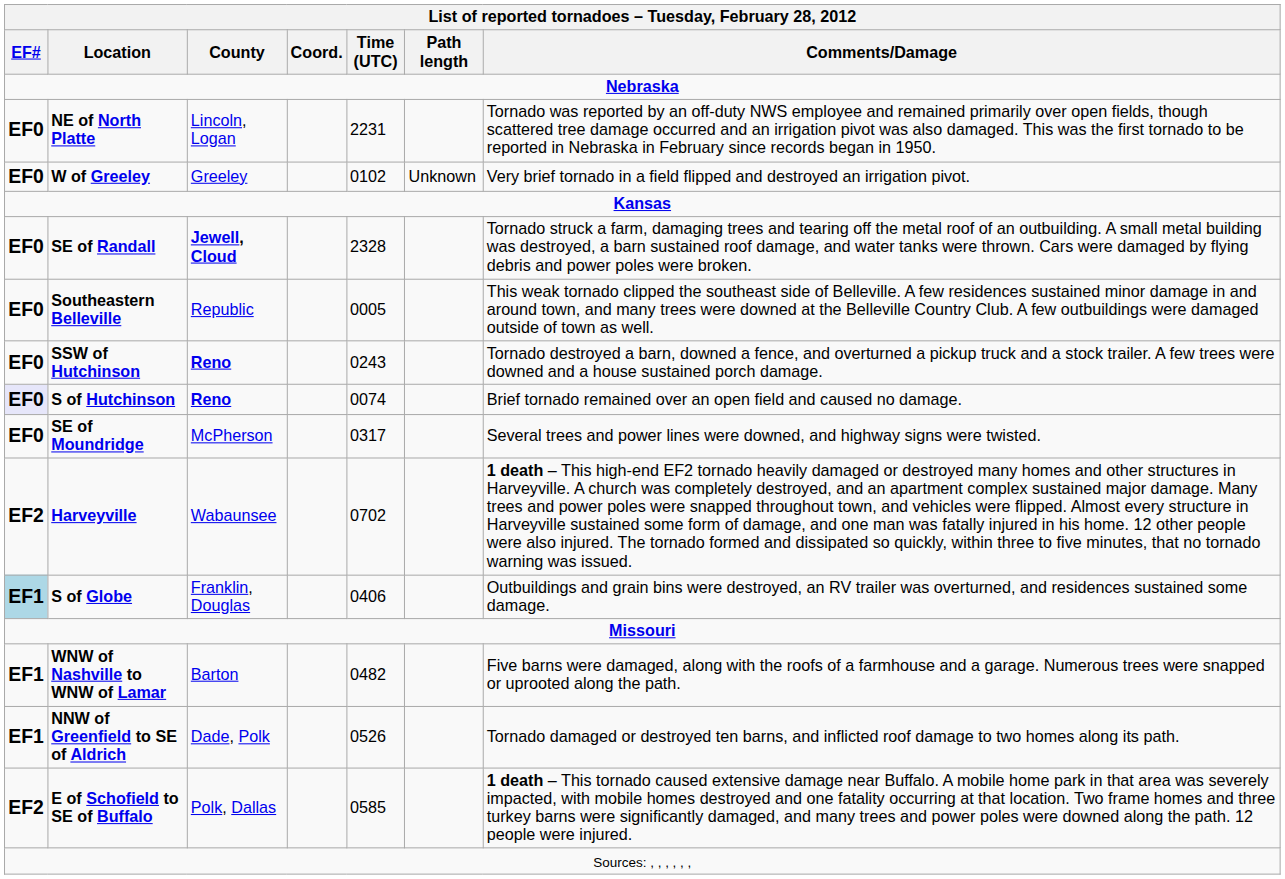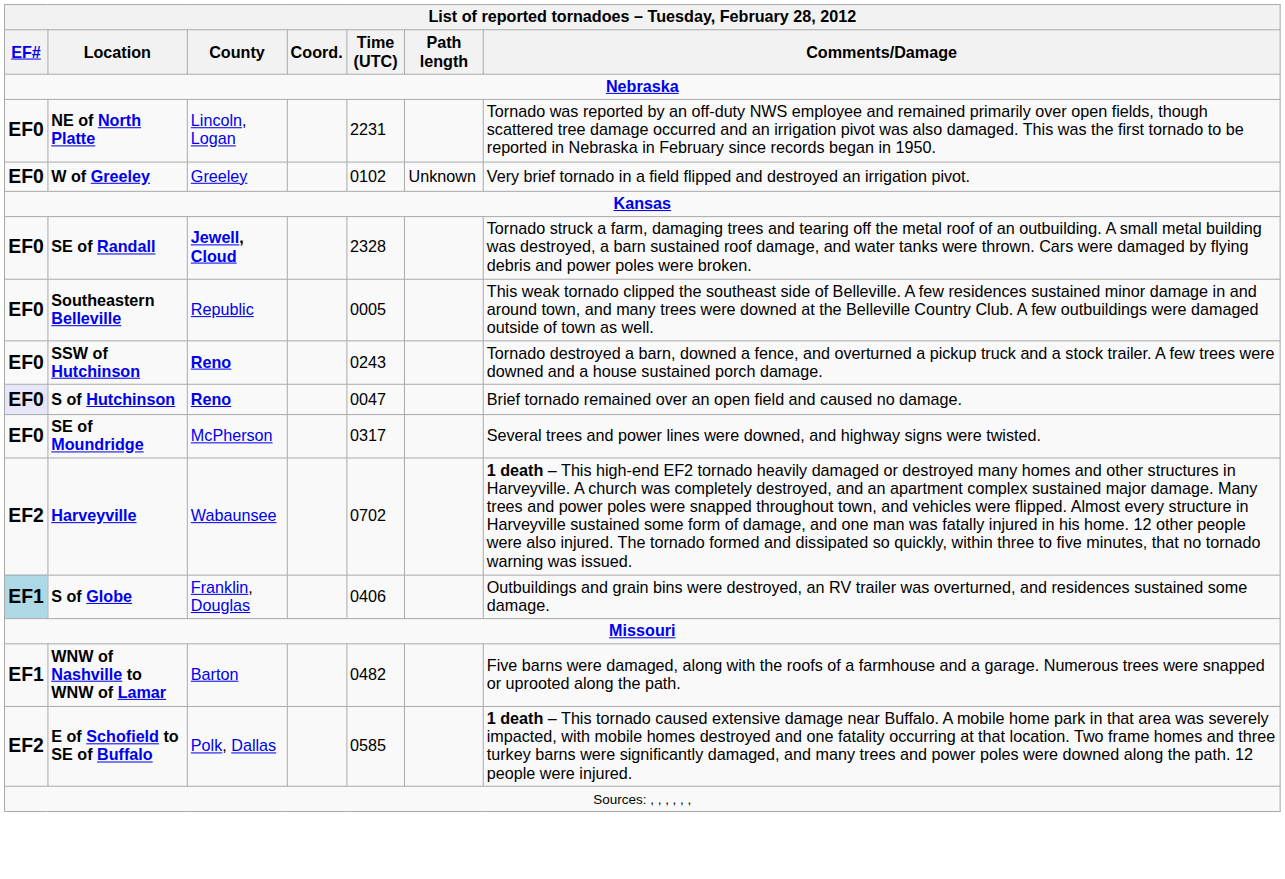(368, 399) 0074 -> (368, 399) 0047
- row: (114, 737)
